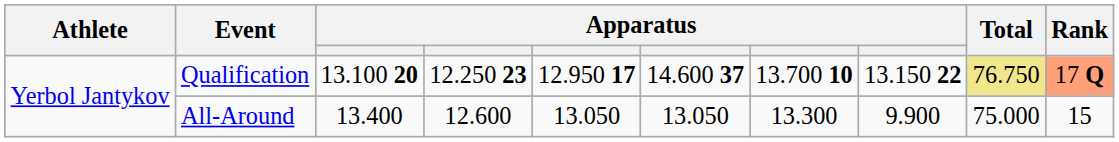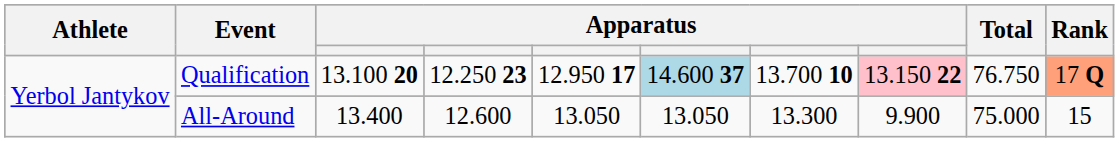(695, 76) no background -> (695, 76) lightblue background
(913, 76) no background -> (913, 76) pink background
(1006, 76) khaki background -> (1006, 76) no background
